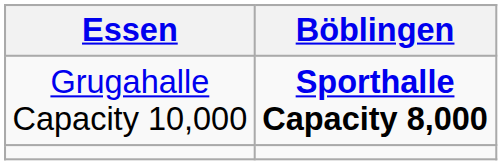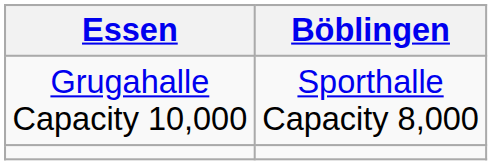(375, 100) bold -> (371, 100) normal
